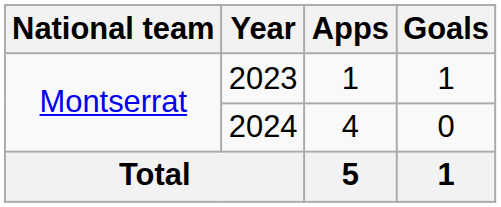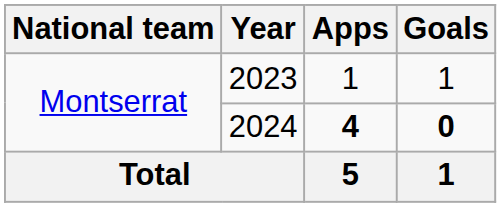(350, 126) normal -> (350, 126) bold
(446, 126) normal -> (446, 126) bold
